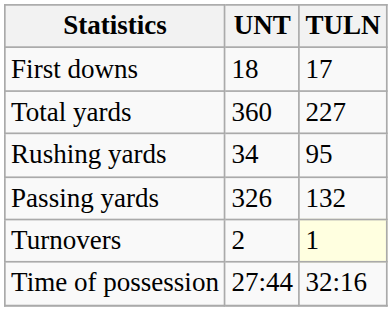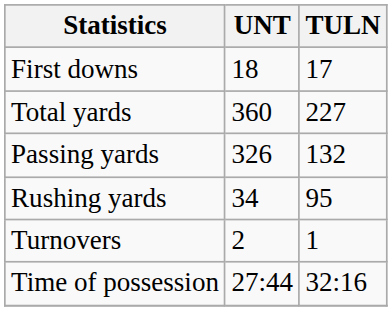rows swapped: (89, 154) <-> (85, 197)
(312, 240) lightyellow background -> (312, 240) no background
